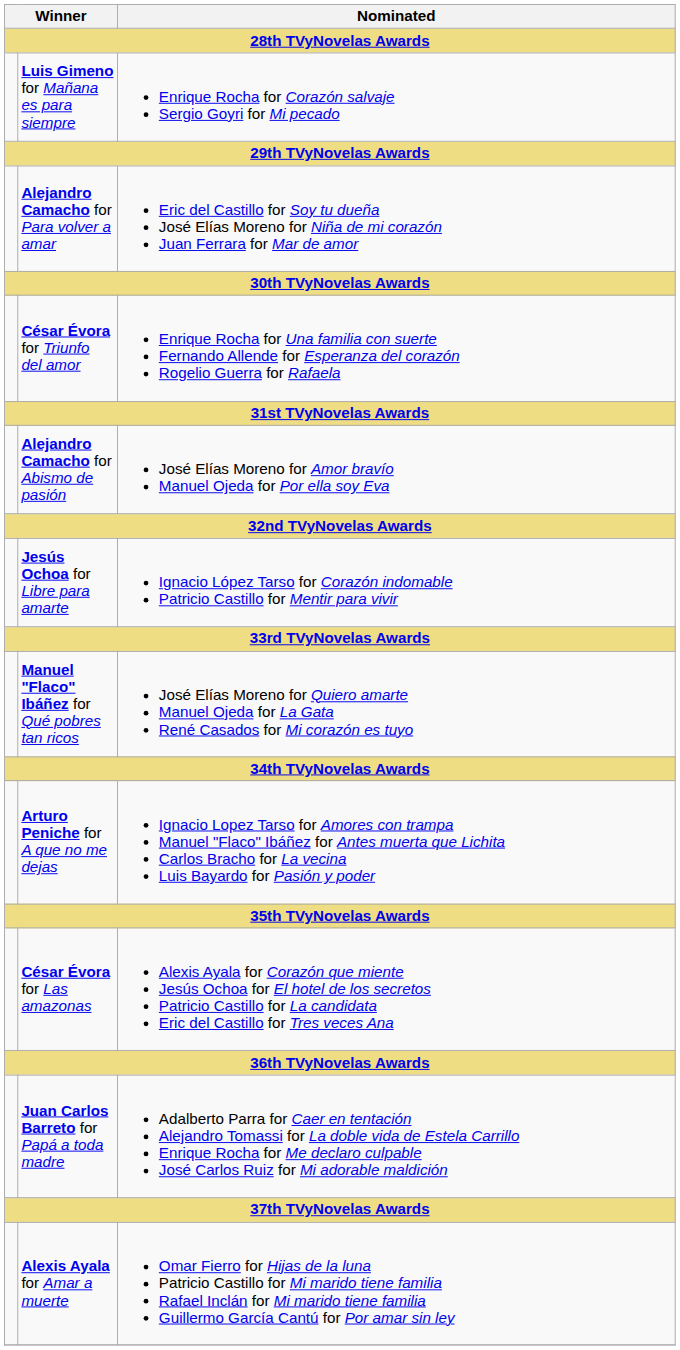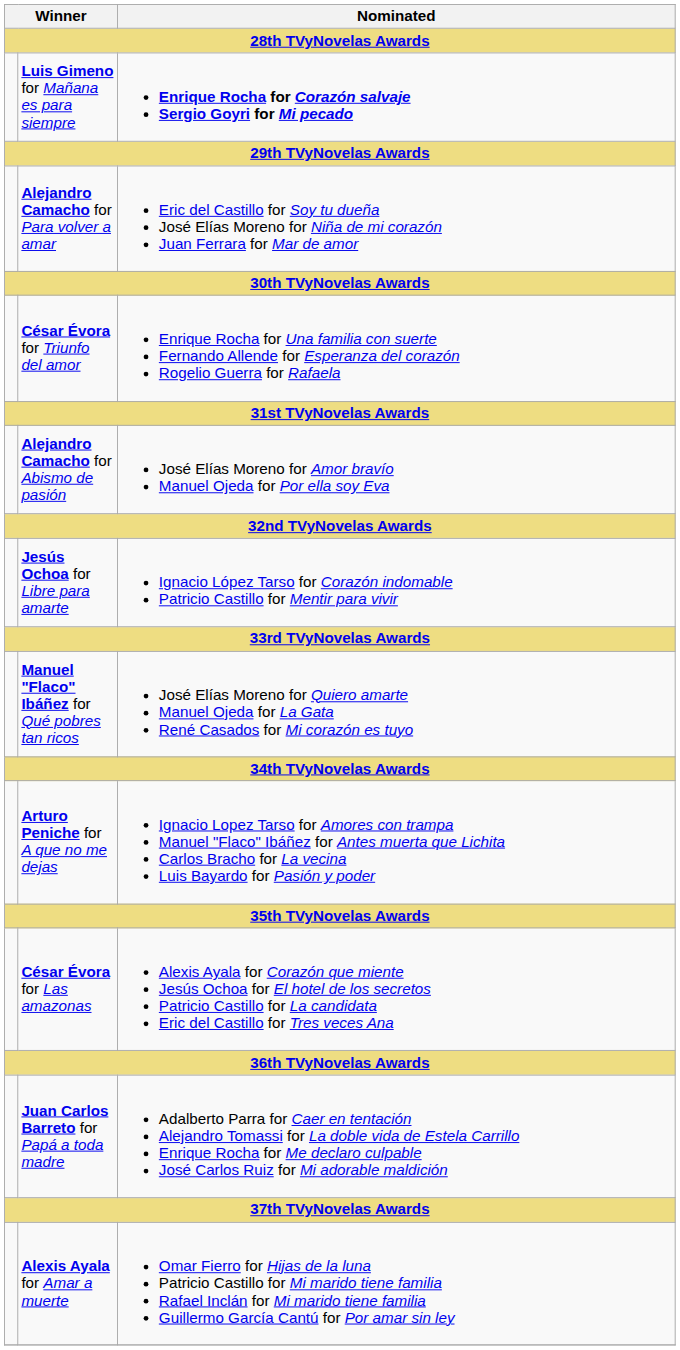(396, 106) normal -> (396, 106) bold
